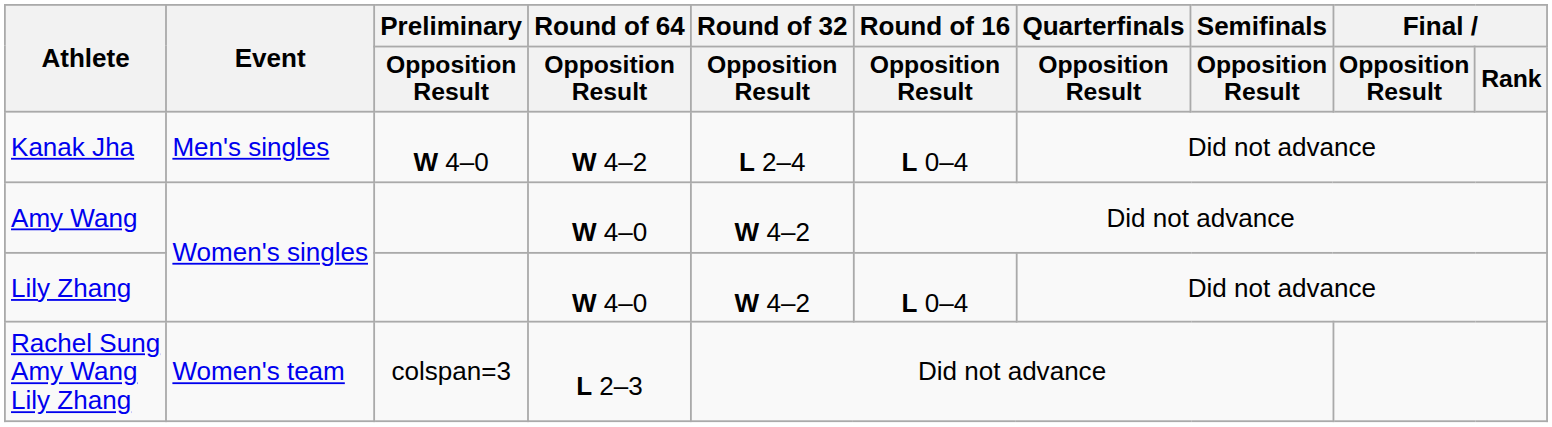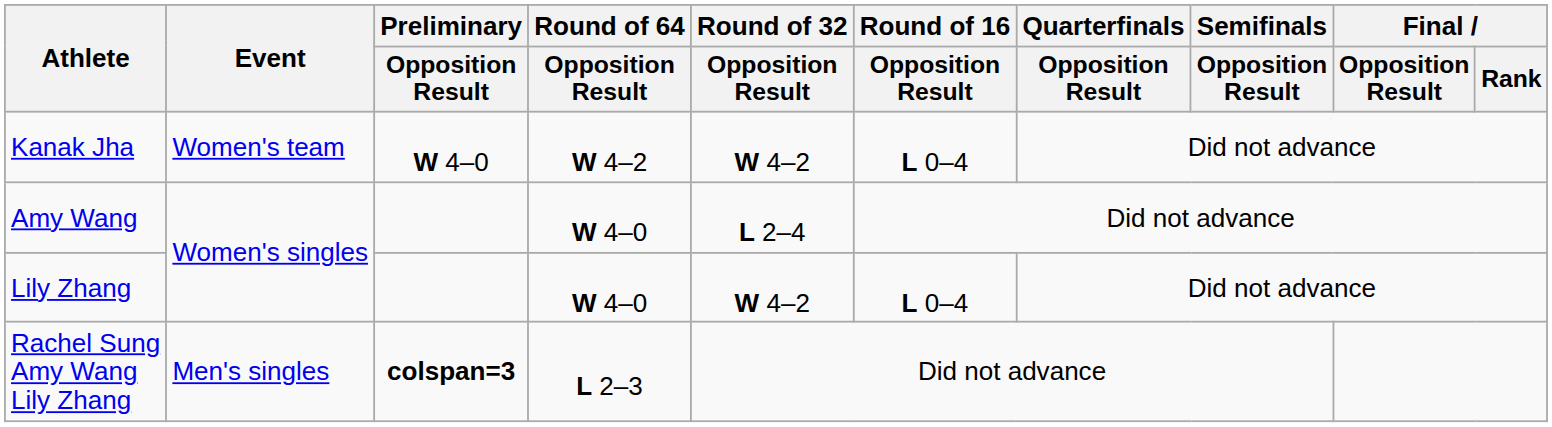(251, 148) Men's singles -> (259, 148) Women's team
(772, 162) L 2–4 -> (772, 162) W 4–2
(772, 232) W 4–2 -> (772, 232) L 2–4
(259, 372) Women's team -> (251, 372) Men's singles
(451, 372) normal -> (451, 372) bold
